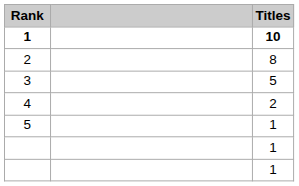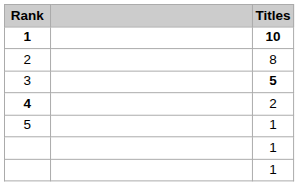(273, 81) normal -> (273, 81) bold
(27, 103) normal -> (27, 103) bold
